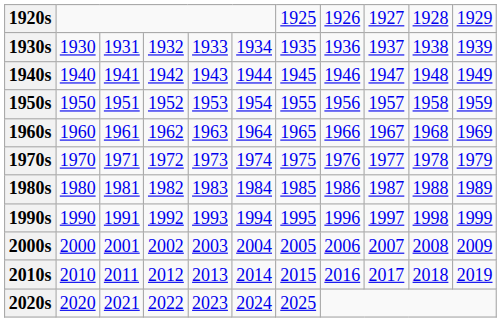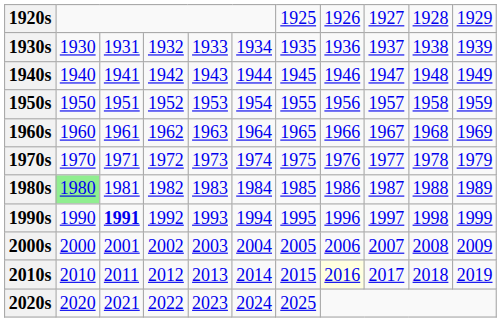(78, 189) no background -> (78, 189) lightgreen background
(122, 217) normal -> (122, 217) bold
(342, 274) no background -> (342, 274) lightyellow background
